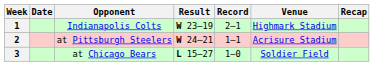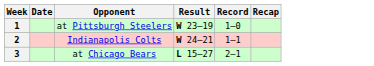- column: (295, 11)
(114, 26) Indianapolis Colts -> (114, 26) at Pittsburgh Steelers
(233, 26) 2–1 -> (233, 26) 1–0
(114, 40) at Pittsburgh Steelers -> (114, 40) Indianapolis Colts
(233, 54) 1–0 -> (233, 54) 2–1
